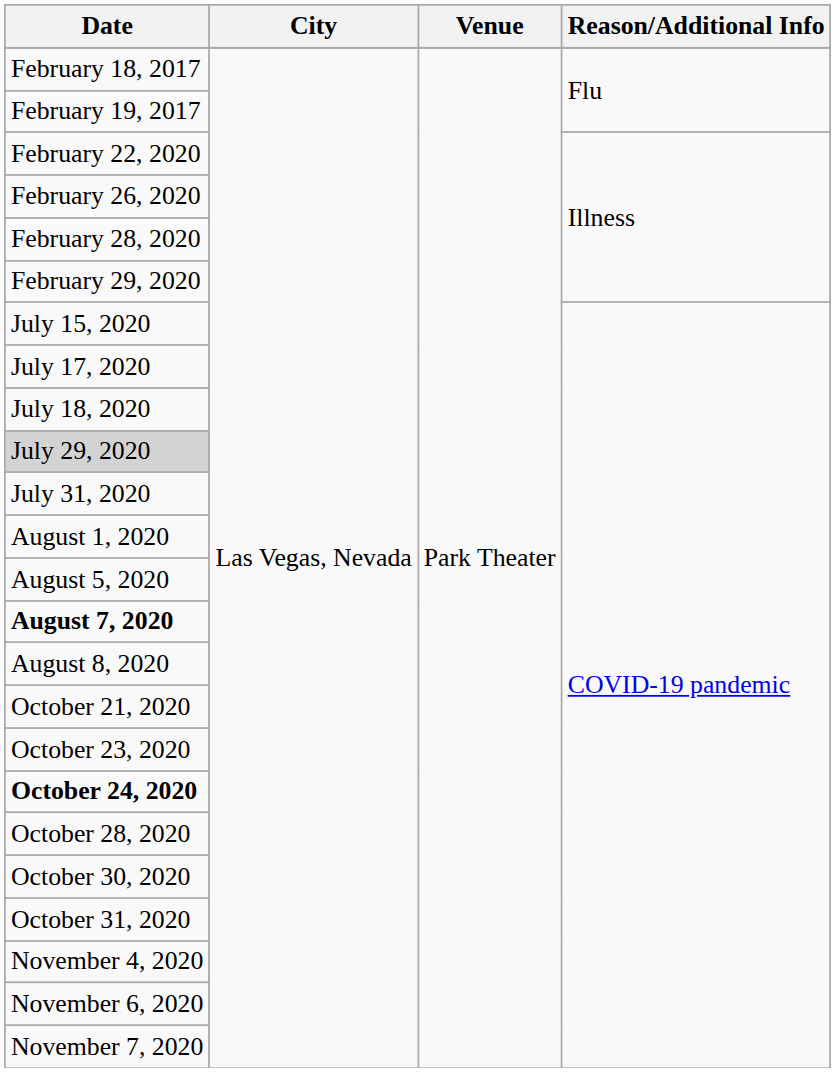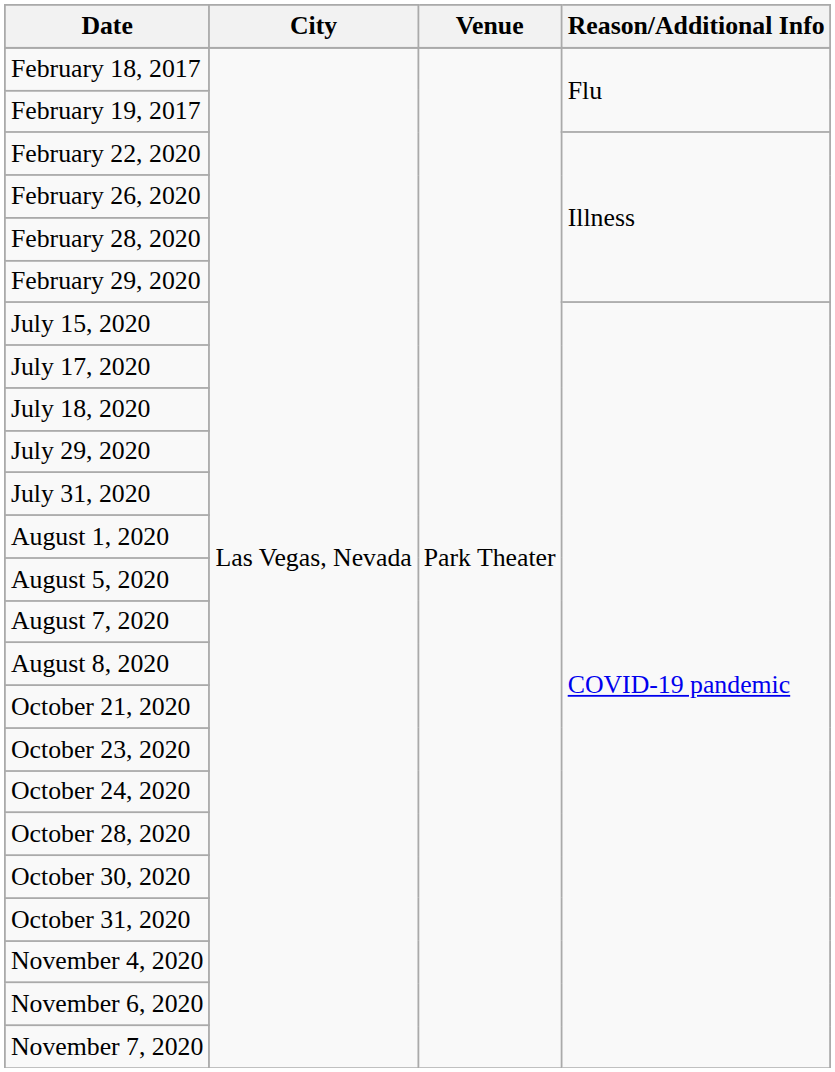(81, 451) lightgrey background -> (81, 451) no background
(92, 621) bold -> (90, 621) normal
(104, 791) bold -> (101, 791) normal
